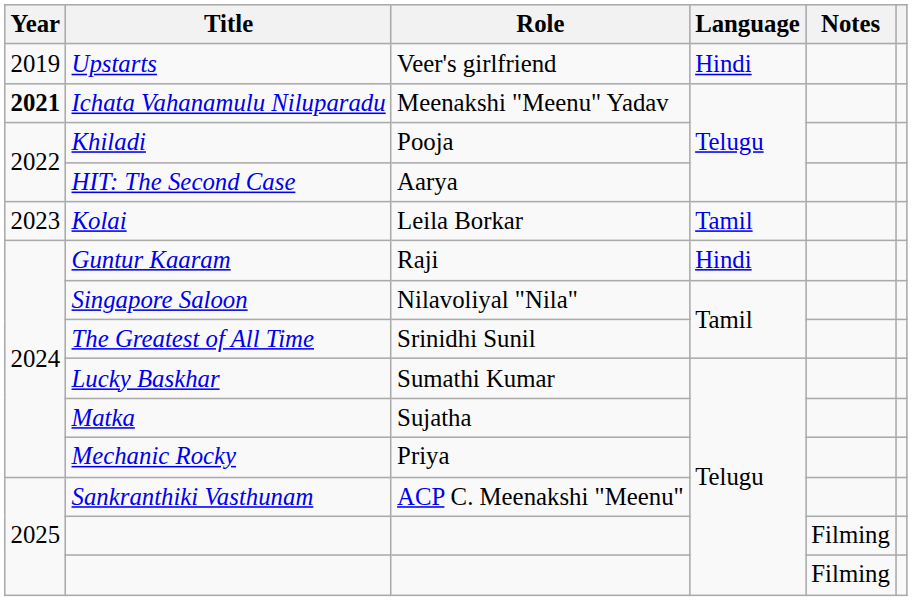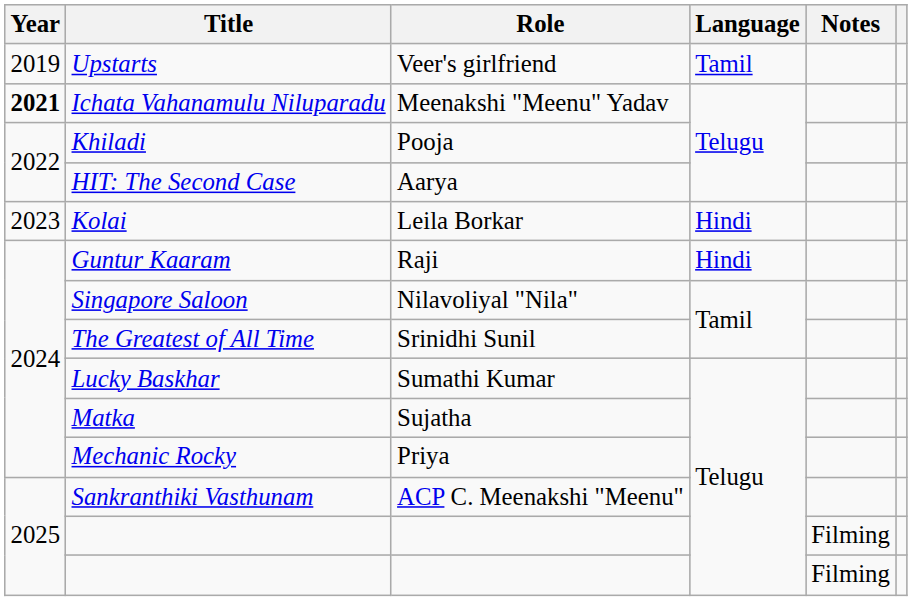(723, 63) Hindi -> (724, 63) Tamil
(724, 220) Tamil -> (723, 220) Hindi
